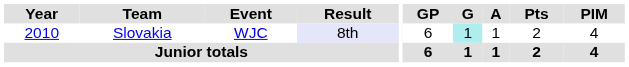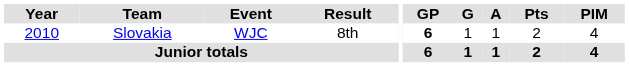(348, 33) lavender background -> (348, 33) no background
(428, 33) normal -> (428, 33) bold
(468, 33) paleturquoise background -> (468, 33) no background
